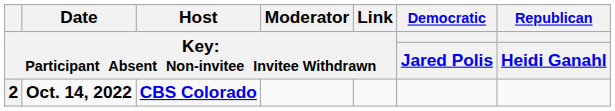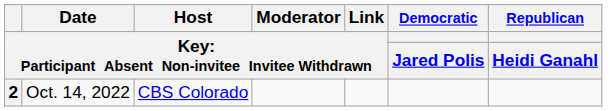(79, 92) bold -> (78, 92) normal
(198, 92) bold -> (193, 92) normal
